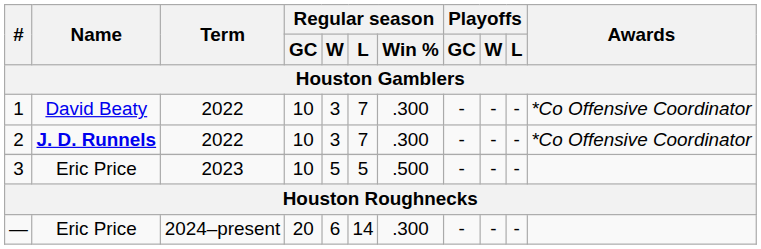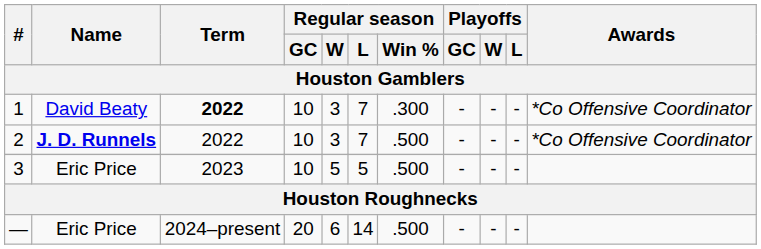(223, 109) normal -> (223, 109) bold
(411, 139) .300 -> (411, 139) .500
(411, 229) .300 -> (411, 229) .500
